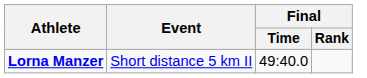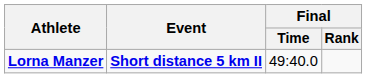(181, 62) normal -> (186, 62) bold
